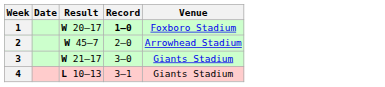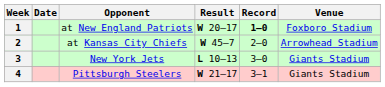+ column: (127, 12)
(81, 58) W 21–17 -> (217, 58) L 10–13
(81, 74) L 10–13 -> (217, 74) W 21–17
